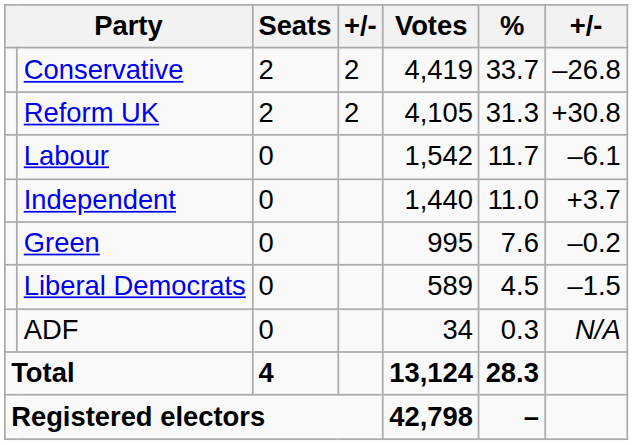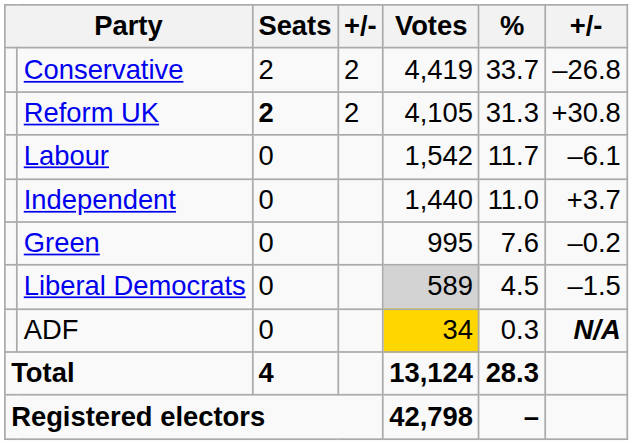(266, 112) normal -> (266, 112) bold
(450, 286) no background -> (450, 286) lightgrey background
(458, 329) no background -> (458, 329) gold background
(598, 329) normal -> (597, 329) bold
